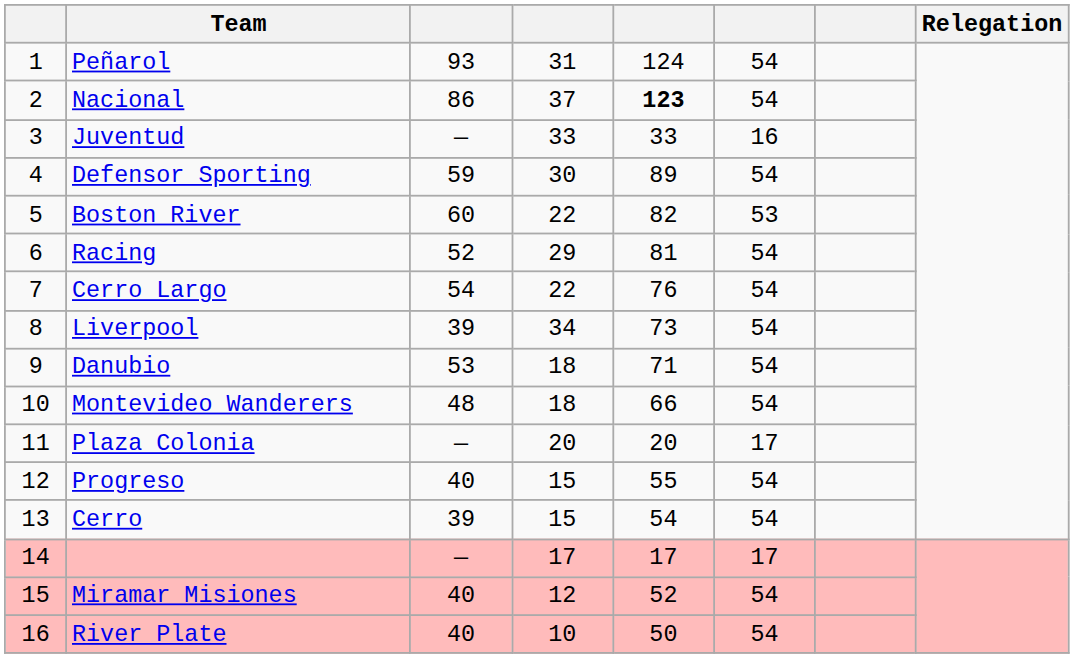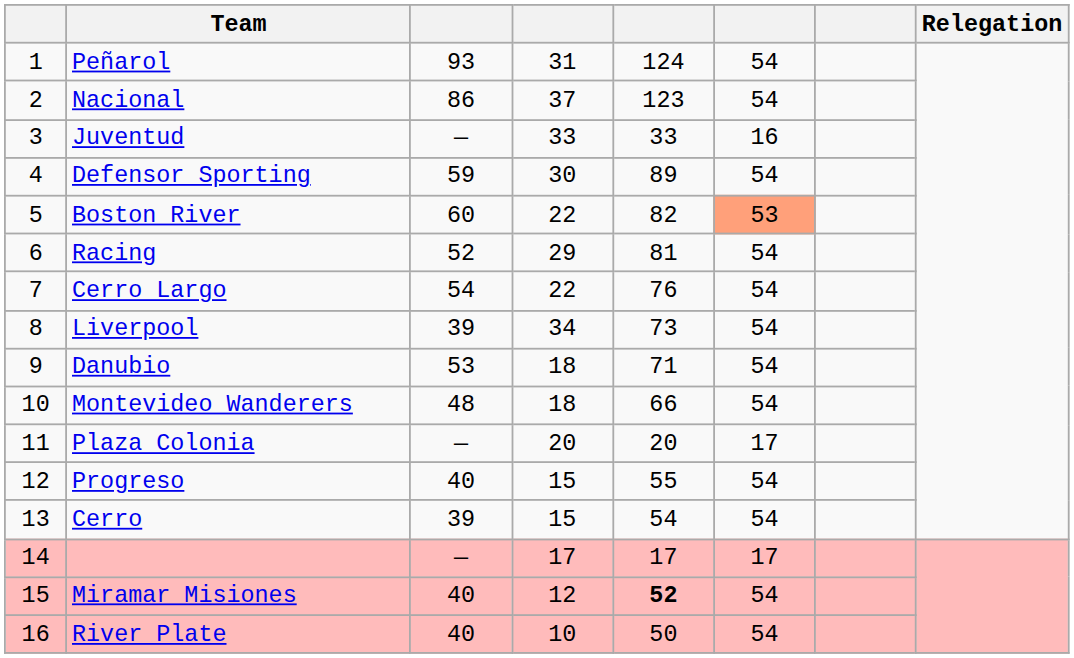(663, 100) bold -> (663, 100) normal
(765, 215) no background -> (765, 215) lightsalmon background
(663, 596) normal -> (663, 596) bold
